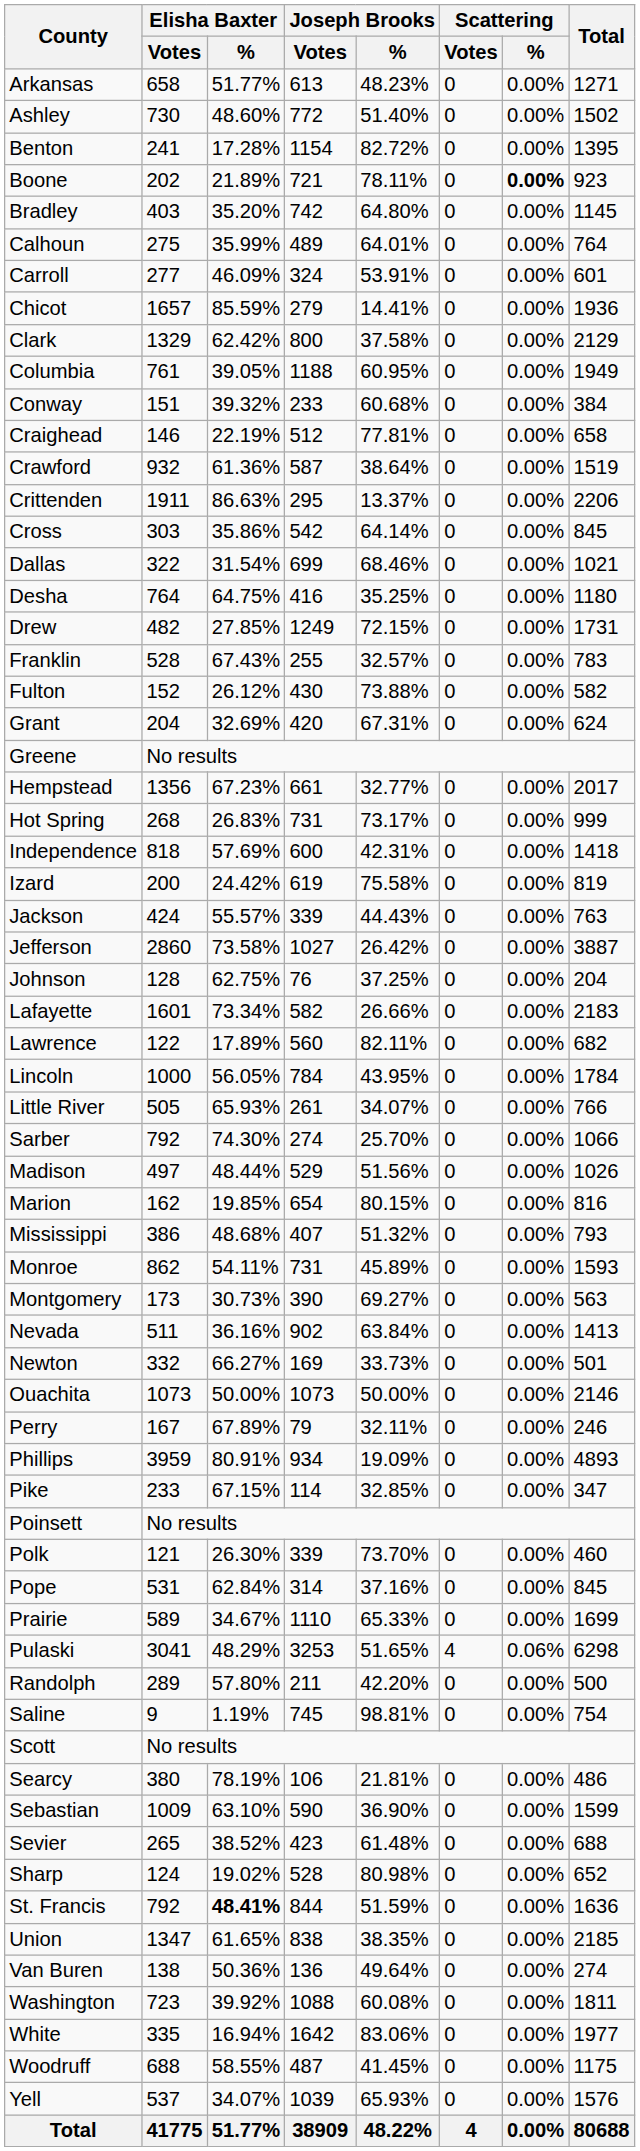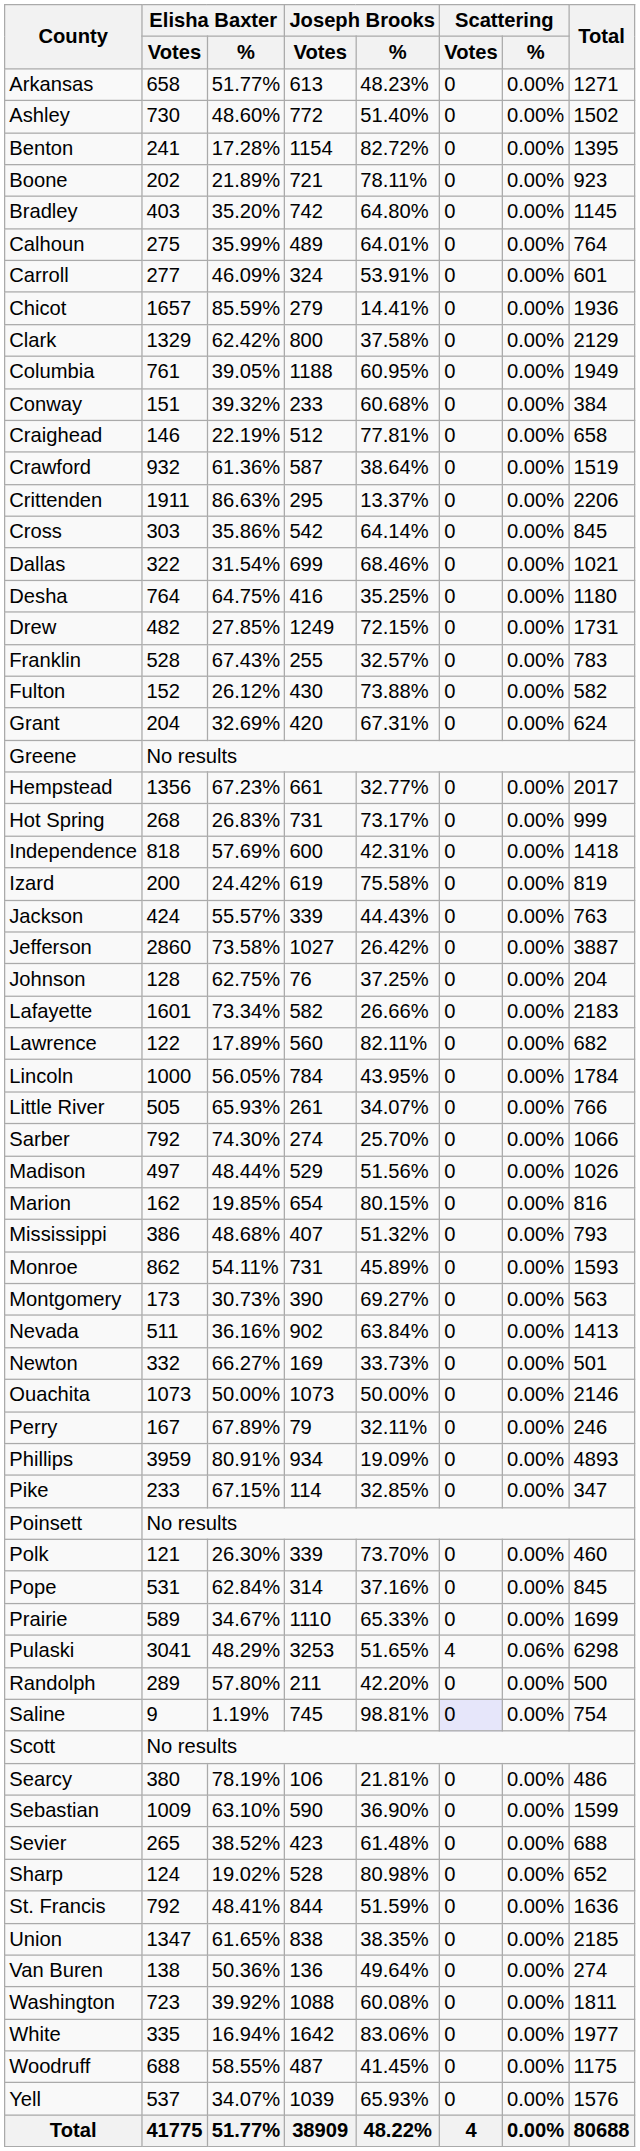(536, 180) bold -> (536, 180) normal
(450, 1715) no background -> (450, 1715) lavender background
(246, 1906) bold -> (246, 1906) normal
